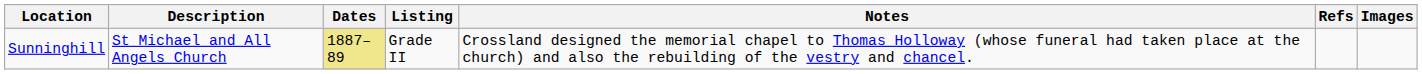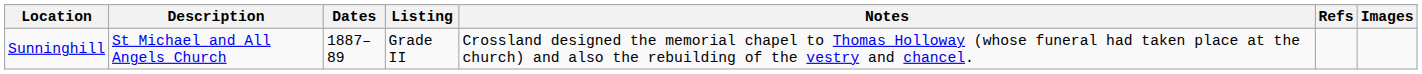(349, 49) khaki background -> (349, 49) no background
